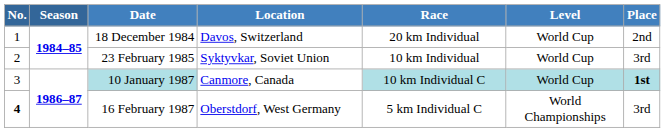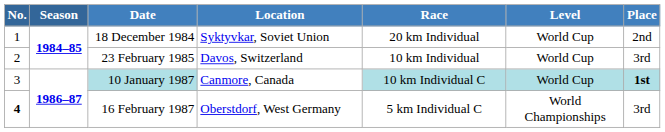(252, 37) Davos, Switzerland -> (265, 37) Syktyvkar, Soviet Union
(265, 58) Syktyvkar, Soviet Union -> (252, 58) Davos, Switzerland
